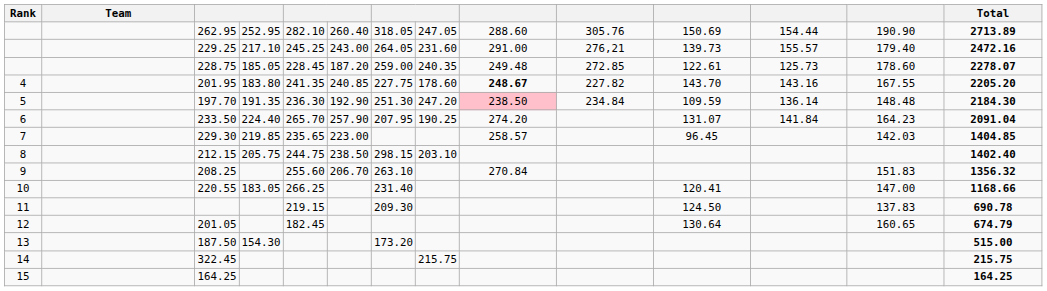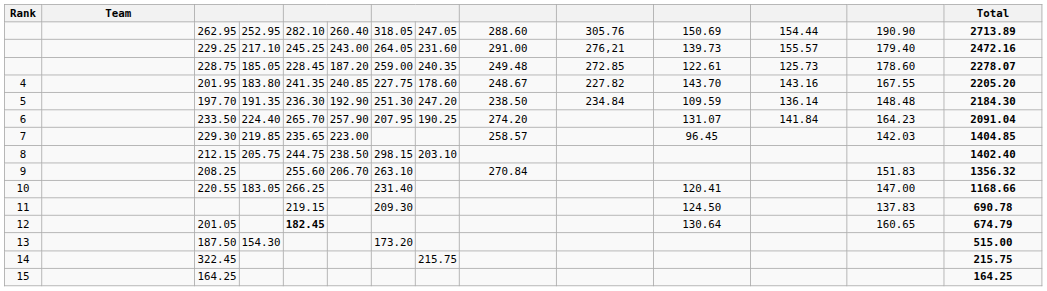(508, 84) bold -> (508, 84) normal
(508, 101) pink background -> (508, 101) no background
(305, 224) normal -> (305, 224) bold
